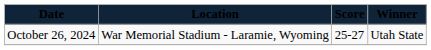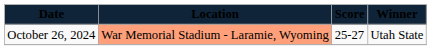(215, 34) no background -> (215, 34) lightsalmon background
